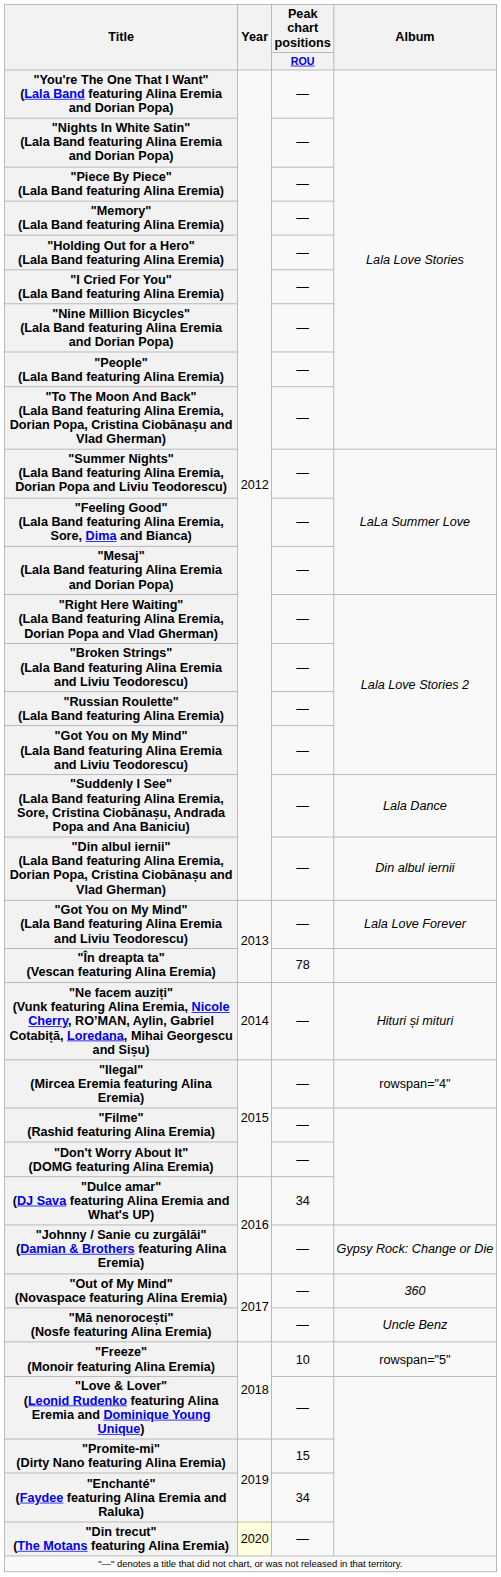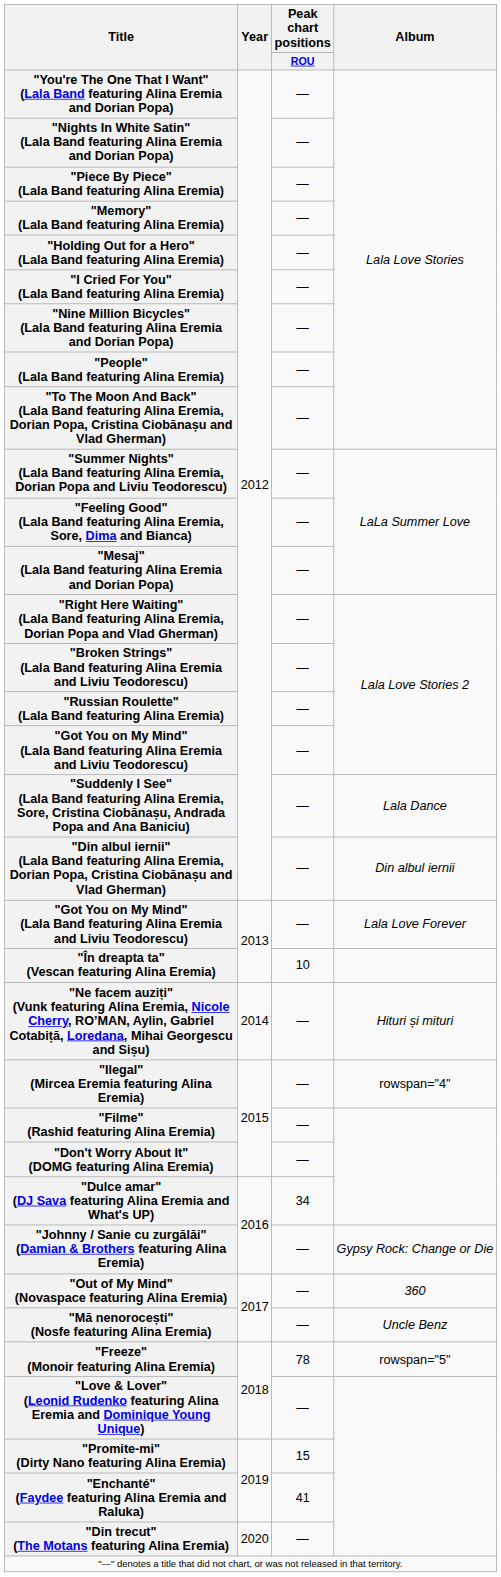(303, 965) 78 -> (303, 965) 10
(303, 1359) 10 -> (303, 1359) 78
(303, 1497) 34 -> (303, 1497) 41
(255, 1539) lightyellow background -> (255, 1539) no background
